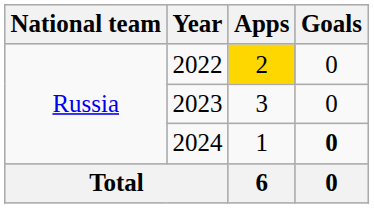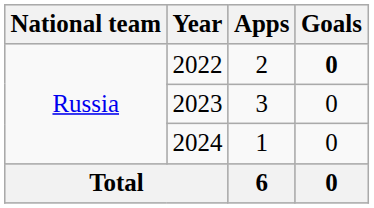(262, 63) gold background -> (262, 63) no background
(331, 63) normal -> (331, 63) bold
(331, 143) bold -> (331, 143) normal
